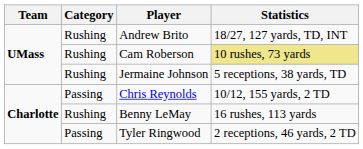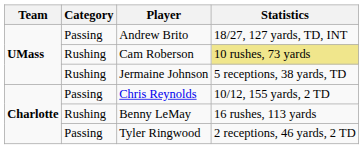(85, 34) Rushing -> (83, 34) Passing
